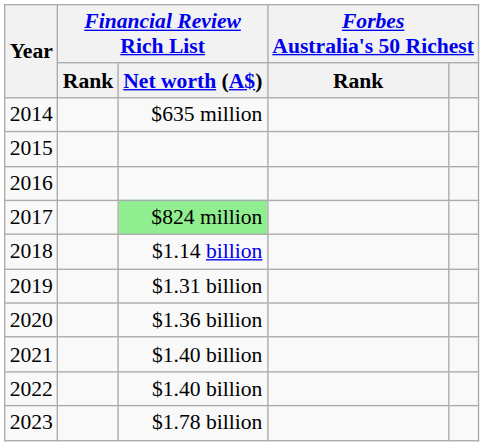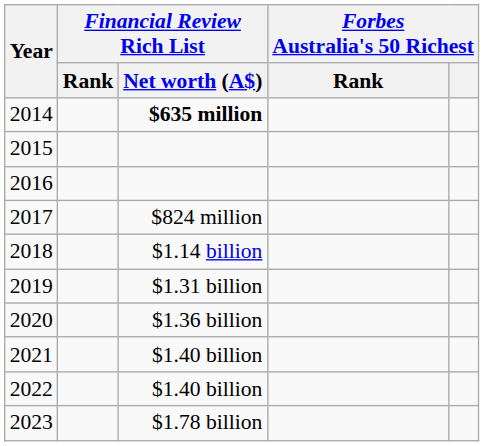(207, 114) normal -> (206, 114) bold
(207, 217) lightgreen background -> (207, 217) no background
